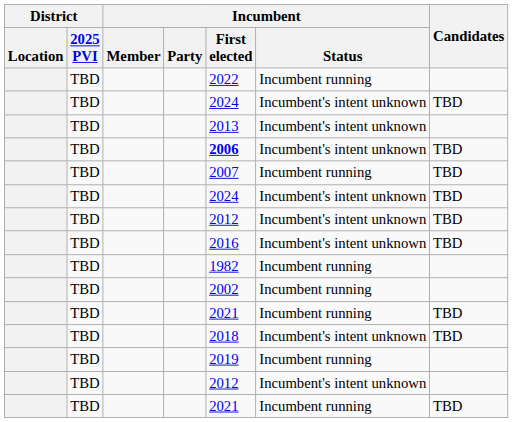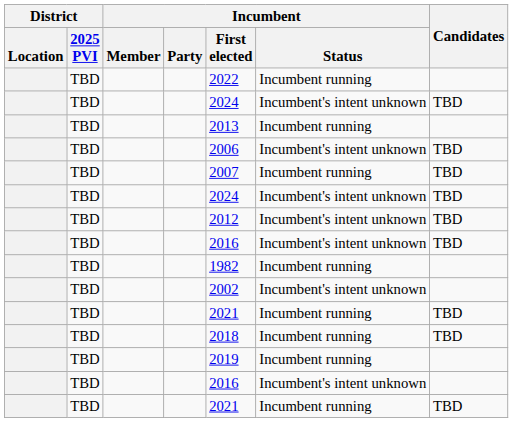(343, 126) Incumbent's intent unknown -> (315, 126) Incumbent running
(224, 149) bold -> (224, 149) normal
(315, 289) Incumbent running -> (343, 289) Incumbent's intent unknown
(343, 336) Incumbent's intent unknown -> (315, 336) Incumbent running
(224, 382) 2012 -> (224, 382) 2016
